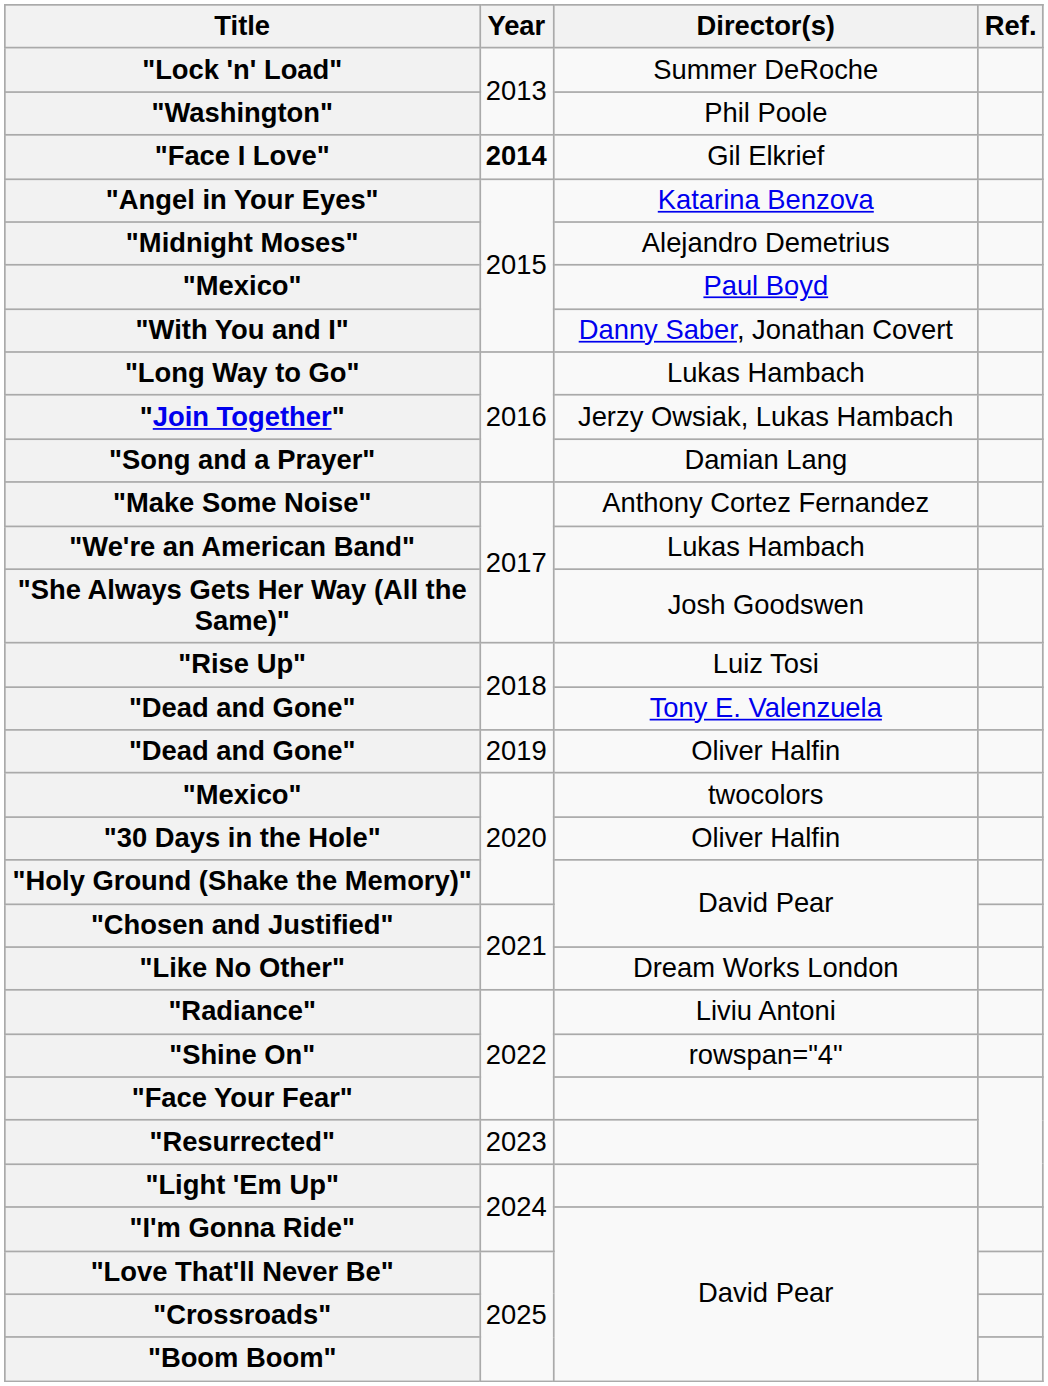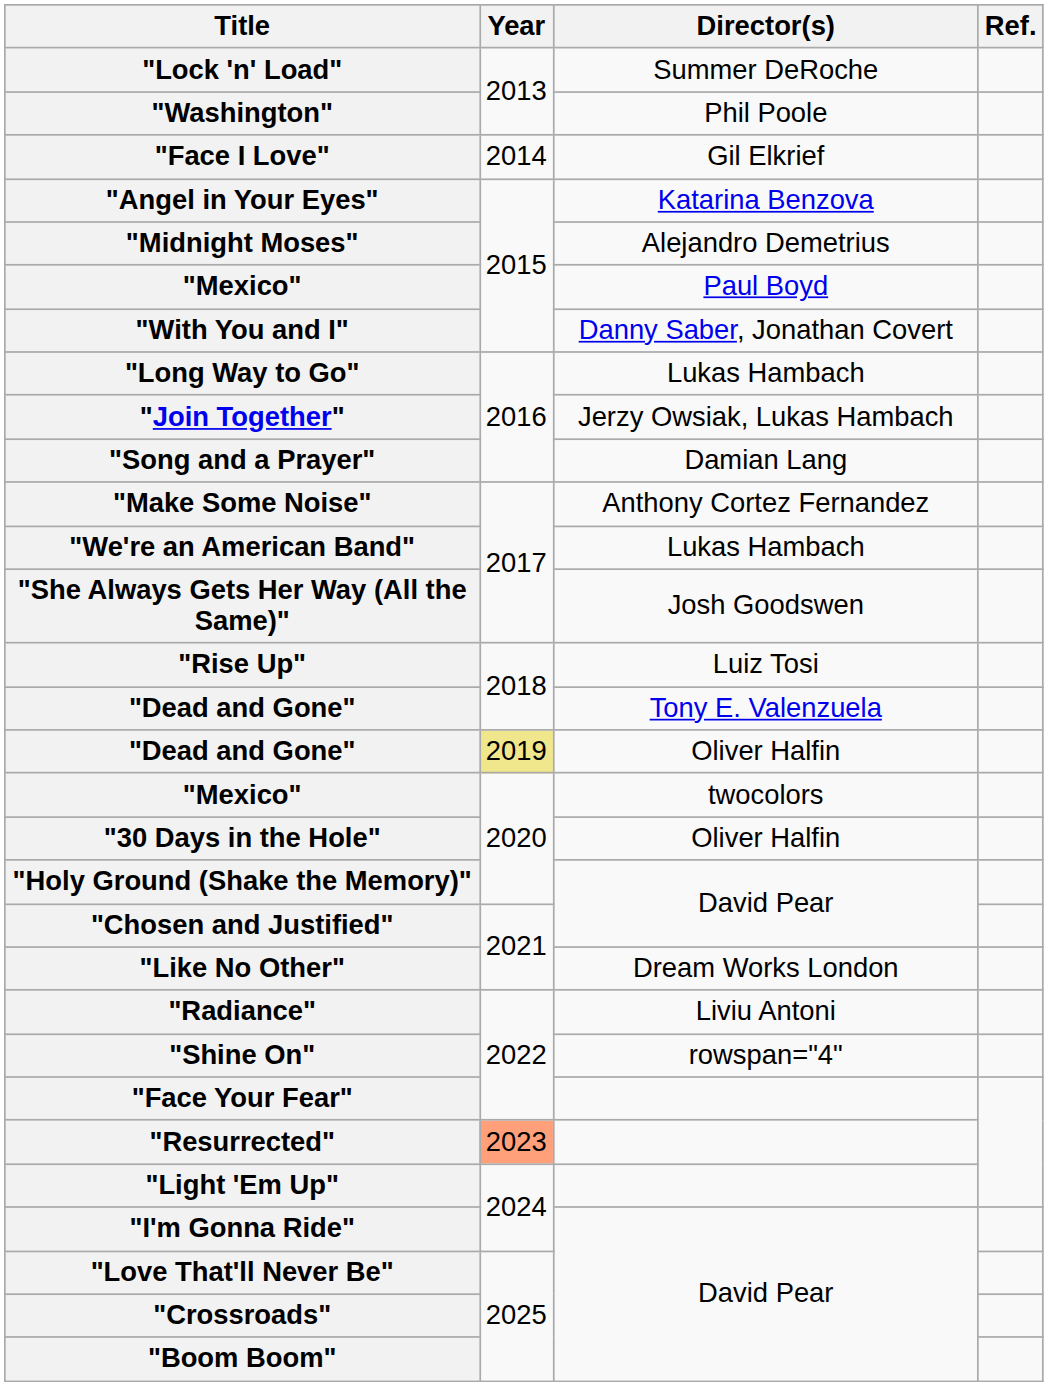(516, 156) bold -> (516, 156) normal
(516, 751) no background -> (516, 751) khaki background
(516, 1141) no background -> (516, 1141) lightsalmon background
